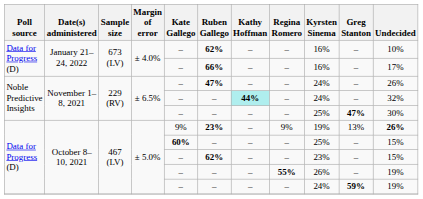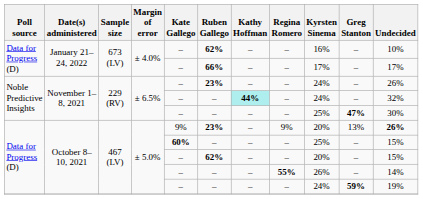(322, 67) 16% -> (322, 67) 17%
(214, 83) 47% -> (214, 83) 23%
(322, 128) 19% -> (322, 128) 20%
(322, 157) 23% -> (322, 157) 20%
(395, 172) 19% -> (395, 172) 14%
